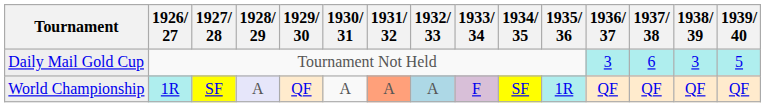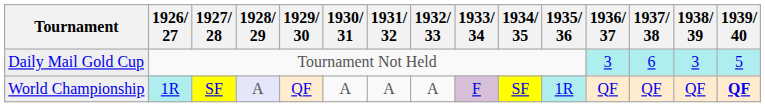(389, 88) lightsalmon background -> (389, 88) no background
(433, 88) lightblue background -> (433, 88) no background
(739, 88) normal -> (739, 88) bold
